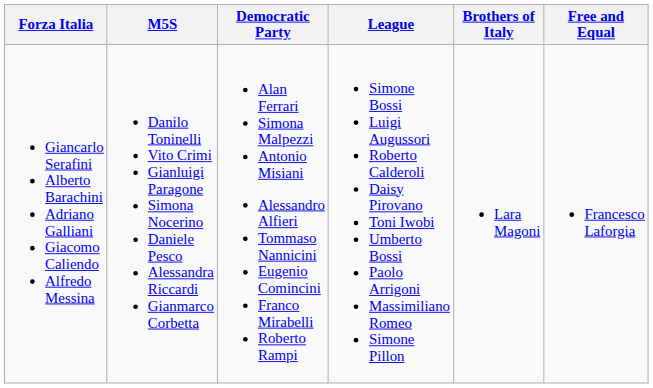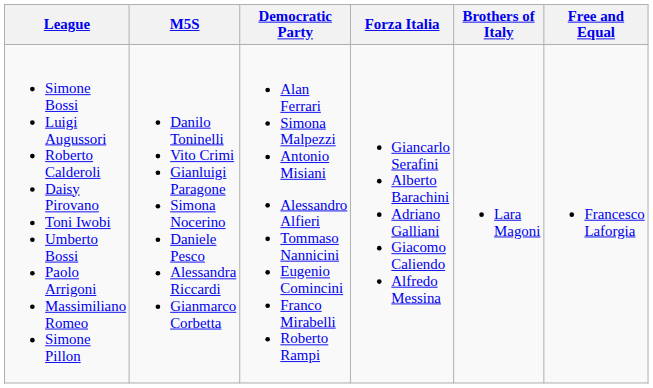columns swapped: (391, 24) <-> (56, 24)
